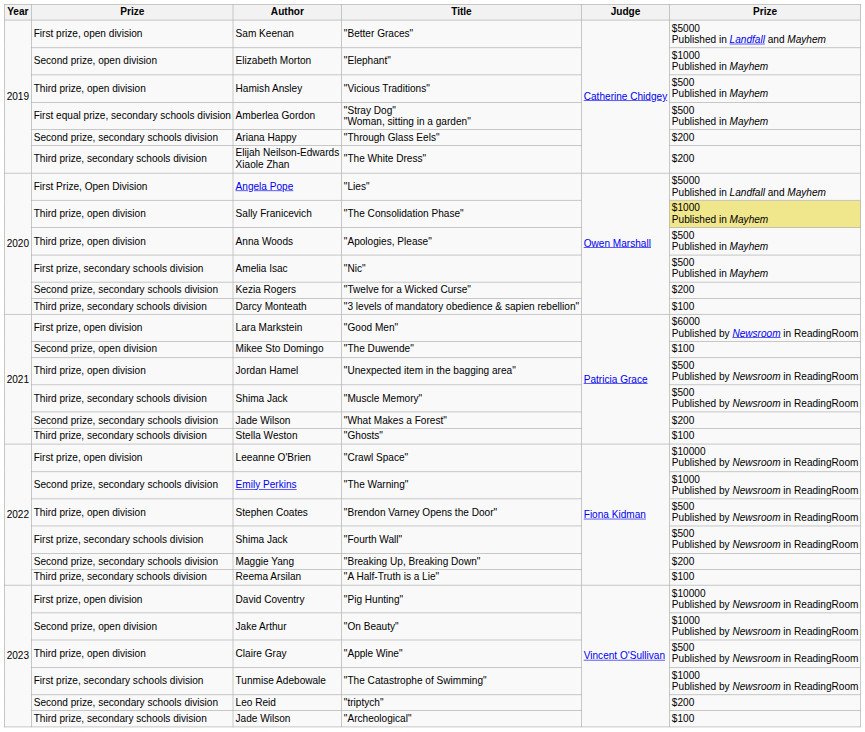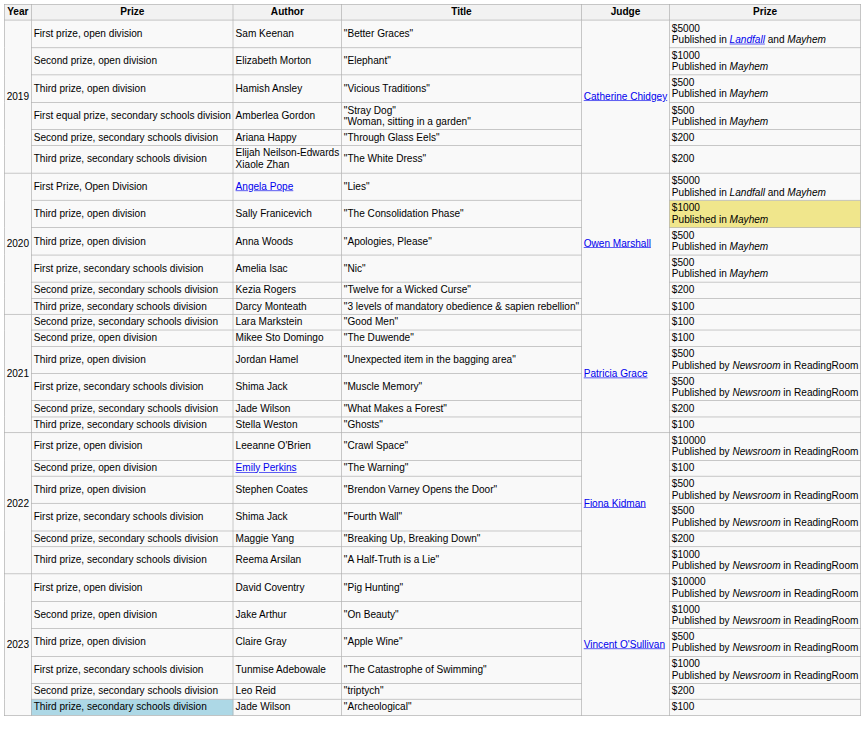(88, 328) First prize, open division -> (126, 322) Second prize, secondary schools division
(765, 328) $6000 Published by Newsroom in ReadingRoom -> (683, 322) $100
(120, 398) Third prize, secondary schools division -> (119, 387) First prize, secondary schools division
(126, 485) Second prize, secondary schools division -> (95, 468) Second prize, open division
(765, 485) $1000 Published by Newsroom in ReadingRoom -> (683, 468) $100
(683, 577) $100 -> (765, 560) $1000 Published by Newsroom in ReadingRoom
(120, 718) no background -> (120, 707) lightblue background
